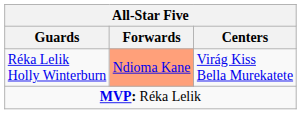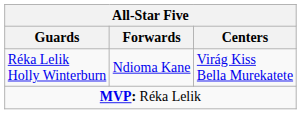(152, 67) lightsalmon background -> (152, 67) no background
